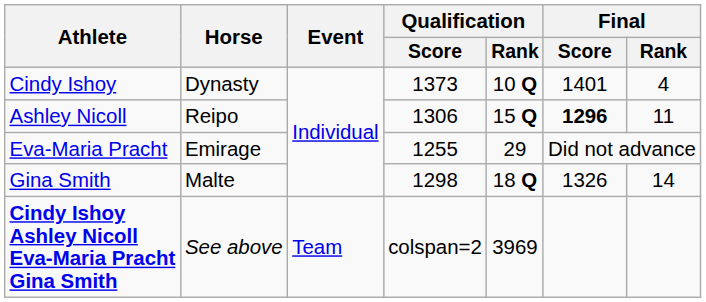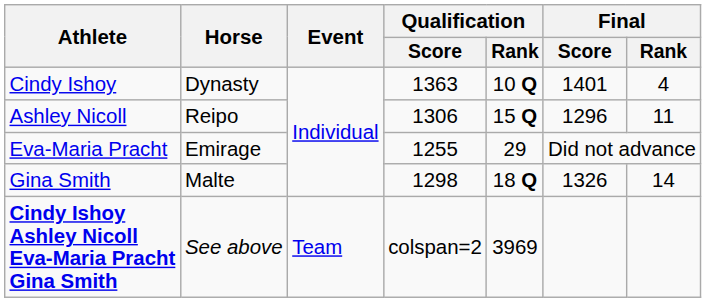(435, 84) 1373 -> (435, 84) 1363
(585, 116) bold -> (585, 116) normal
